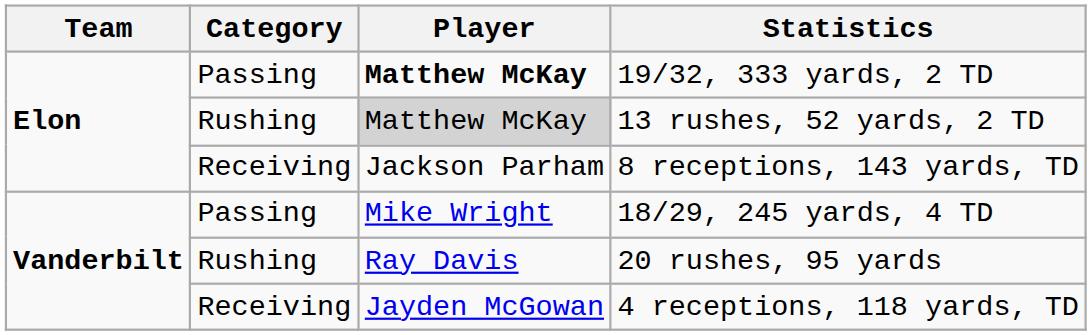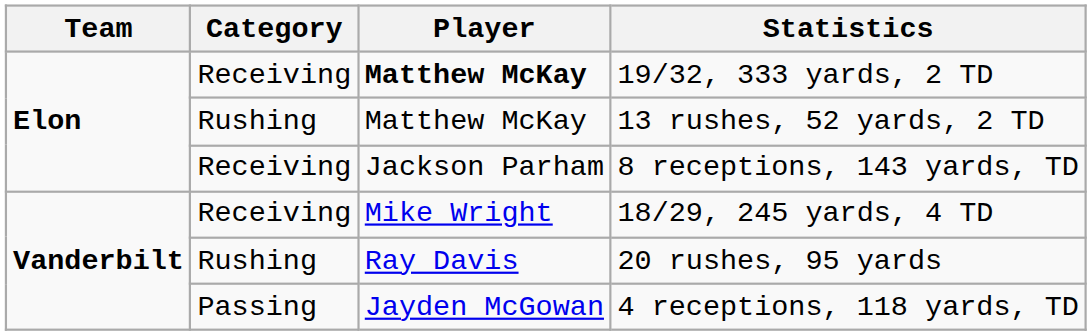(257, 75) Passing -> (274, 75) Receiving
(476, 122) lightgrey background -> (476, 122) no background
(257, 214) Passing -> (274, 214) Receiving
(274, 307) Receiving -> (257, 307) Passing
